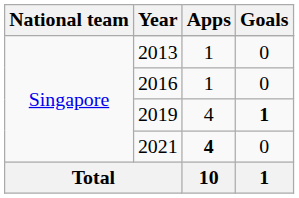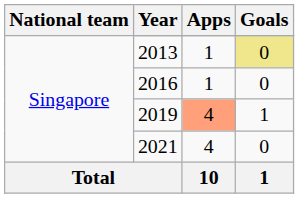(264, 51) no background -> (264, 51) khaki background
(209, 114) no background -> (209, 114) lightsalmon background
(264, 114) bold -> (264, 114) normal
(209, 146) bold -> (209, 146) normal
